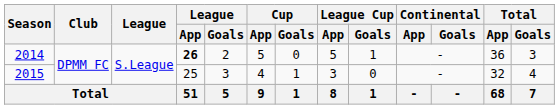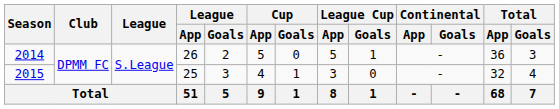(190, 54) bold -> (190, 54) normal
